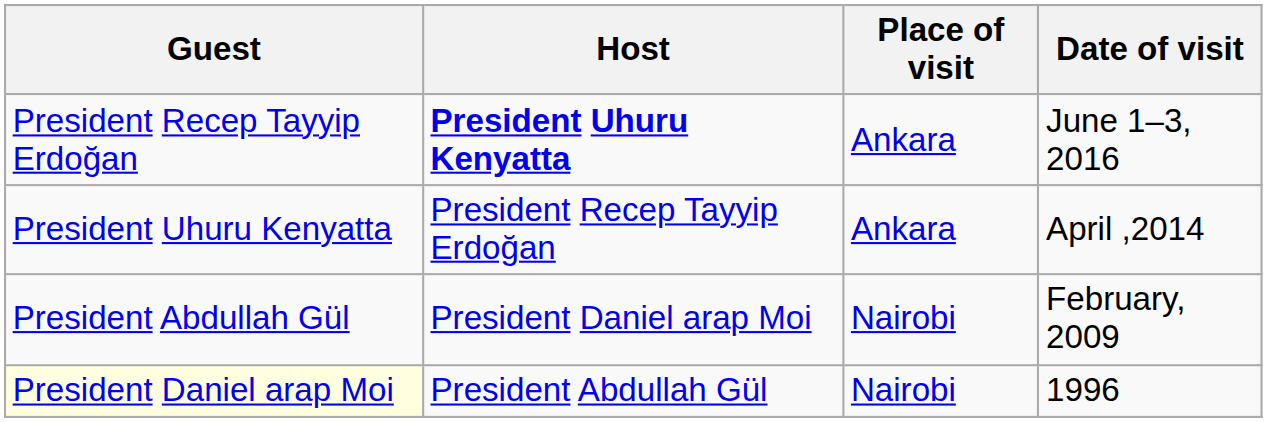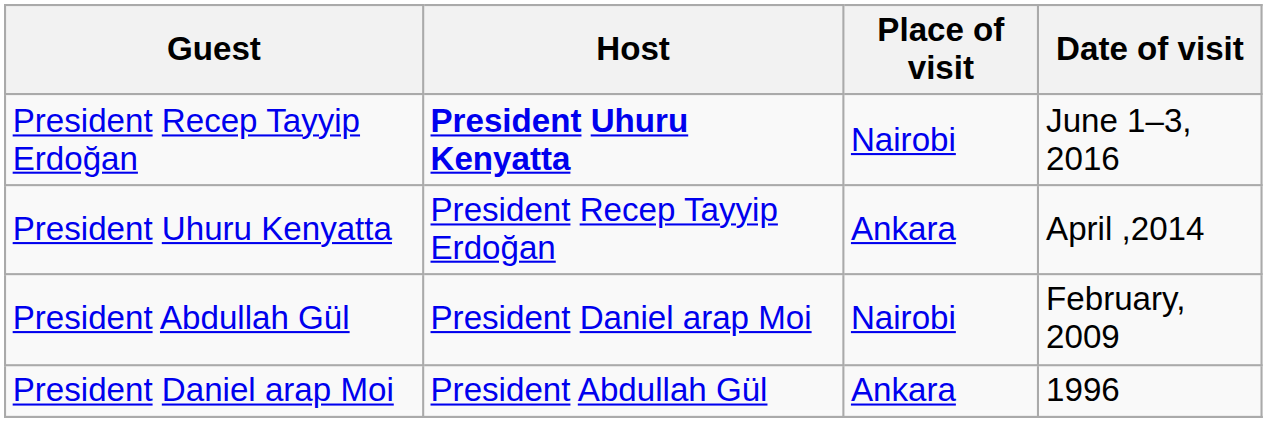(903, 139) Ankara -> (903, 139) Nairobi
(203, 389) lightyellow background -> (203, 389) no background
(903, 389) Nairobi -> (903, 389) Ankara
